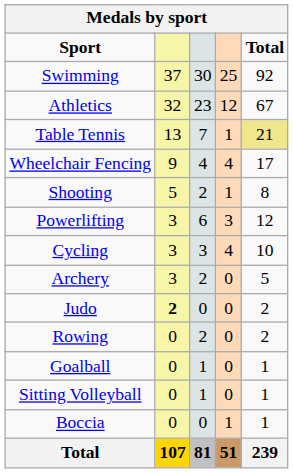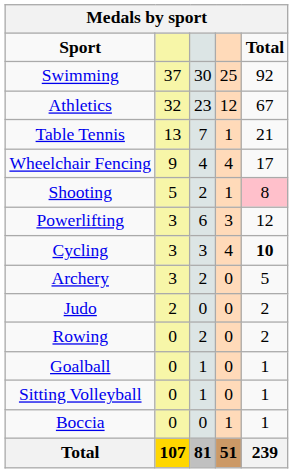(265, 134) khaki background -> (265, 134) no background
(265, 192) no background -> (265, 192) pink background
(265, 250) normal -> (265, 250) bold
(173, 307) bold -> (173, 307) normal
